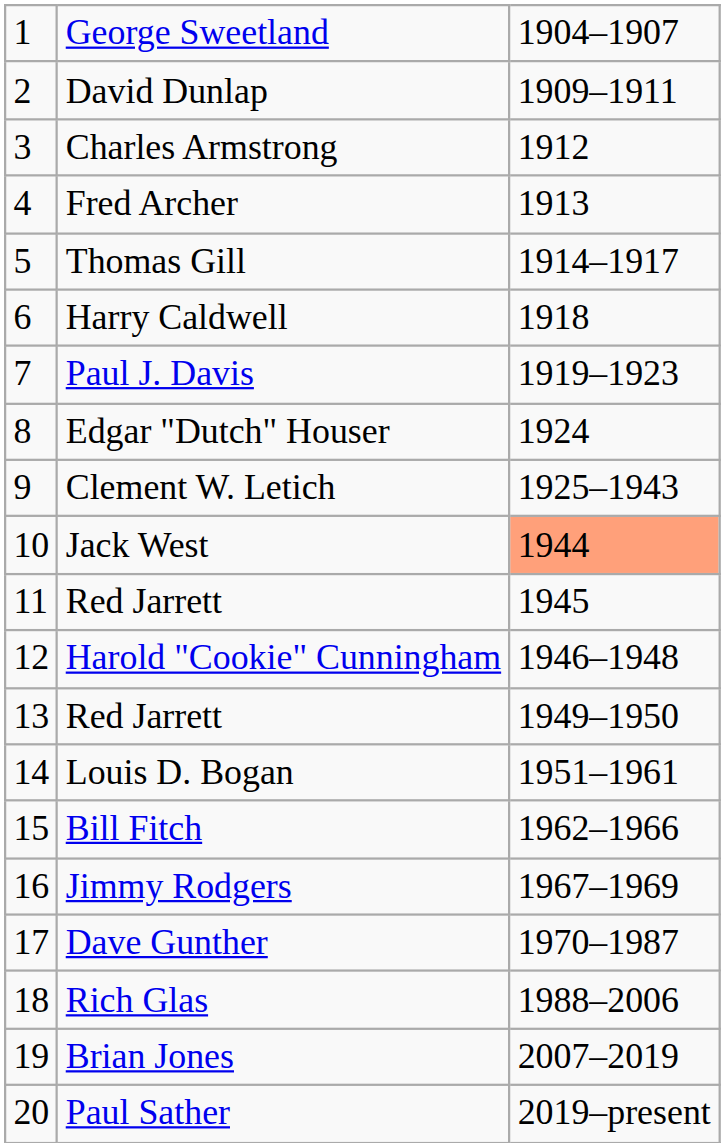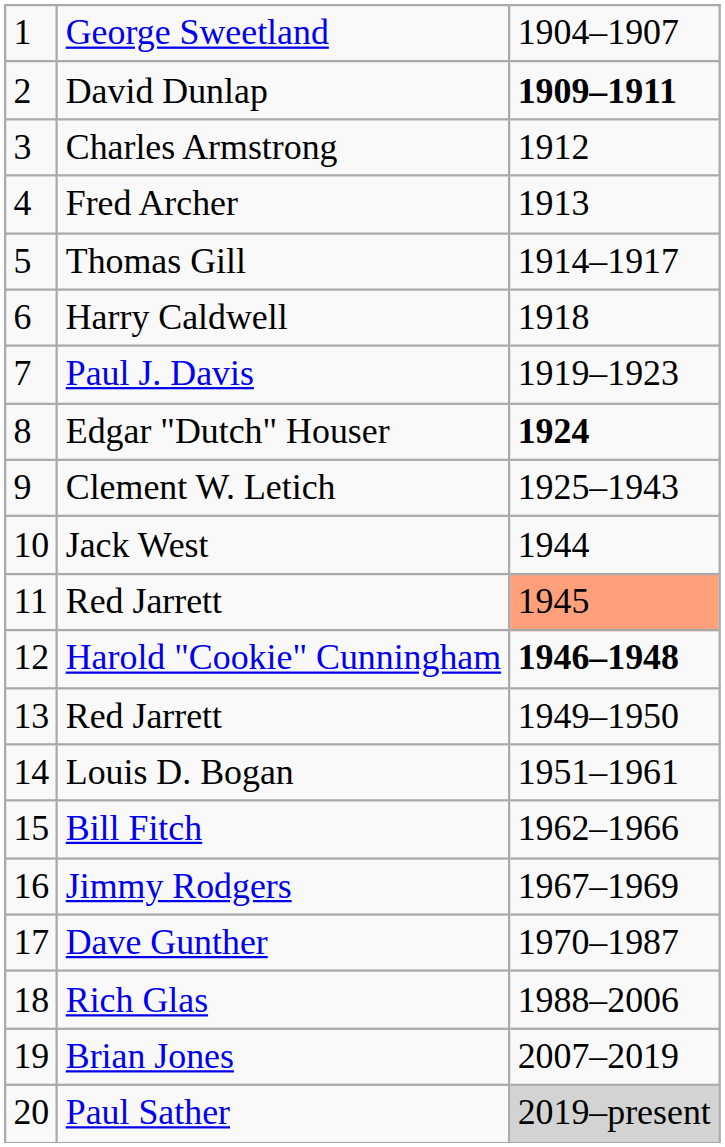(598, 89) normal -> (597, 89) bold
(554, 430) normal -> (554, 430) bold
(554, 544) lightsalmon background -> (554, 544) no background
(554, 601) no background -> (554, 601) lightsalmon background
(598, 658) normal -> (598, 658) bold
(614, 1112) no background -> (614, 1112) lightgrey background
